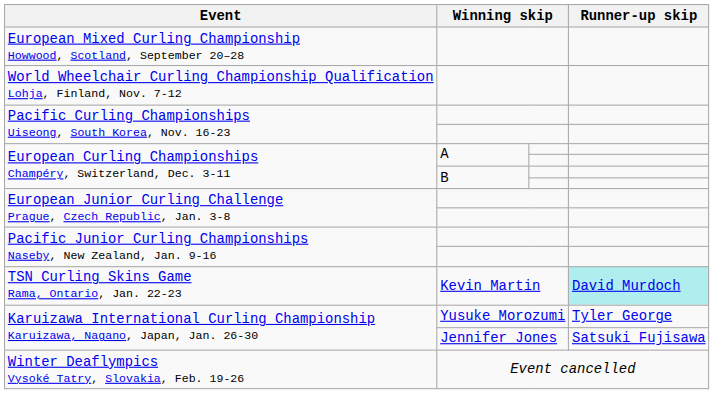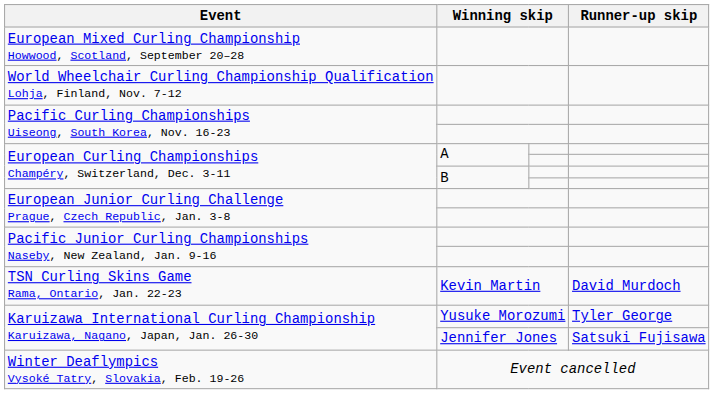(626, 286) paleturquoise background -> (626, 286) no background
